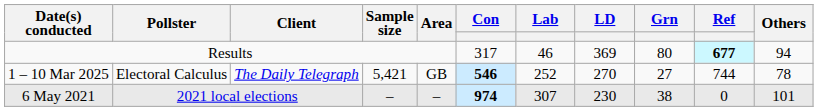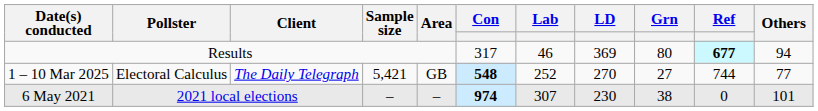(486, 74) 546 -> (486, 74) 548
(784, 74) 78 -> (784, 74) 77
